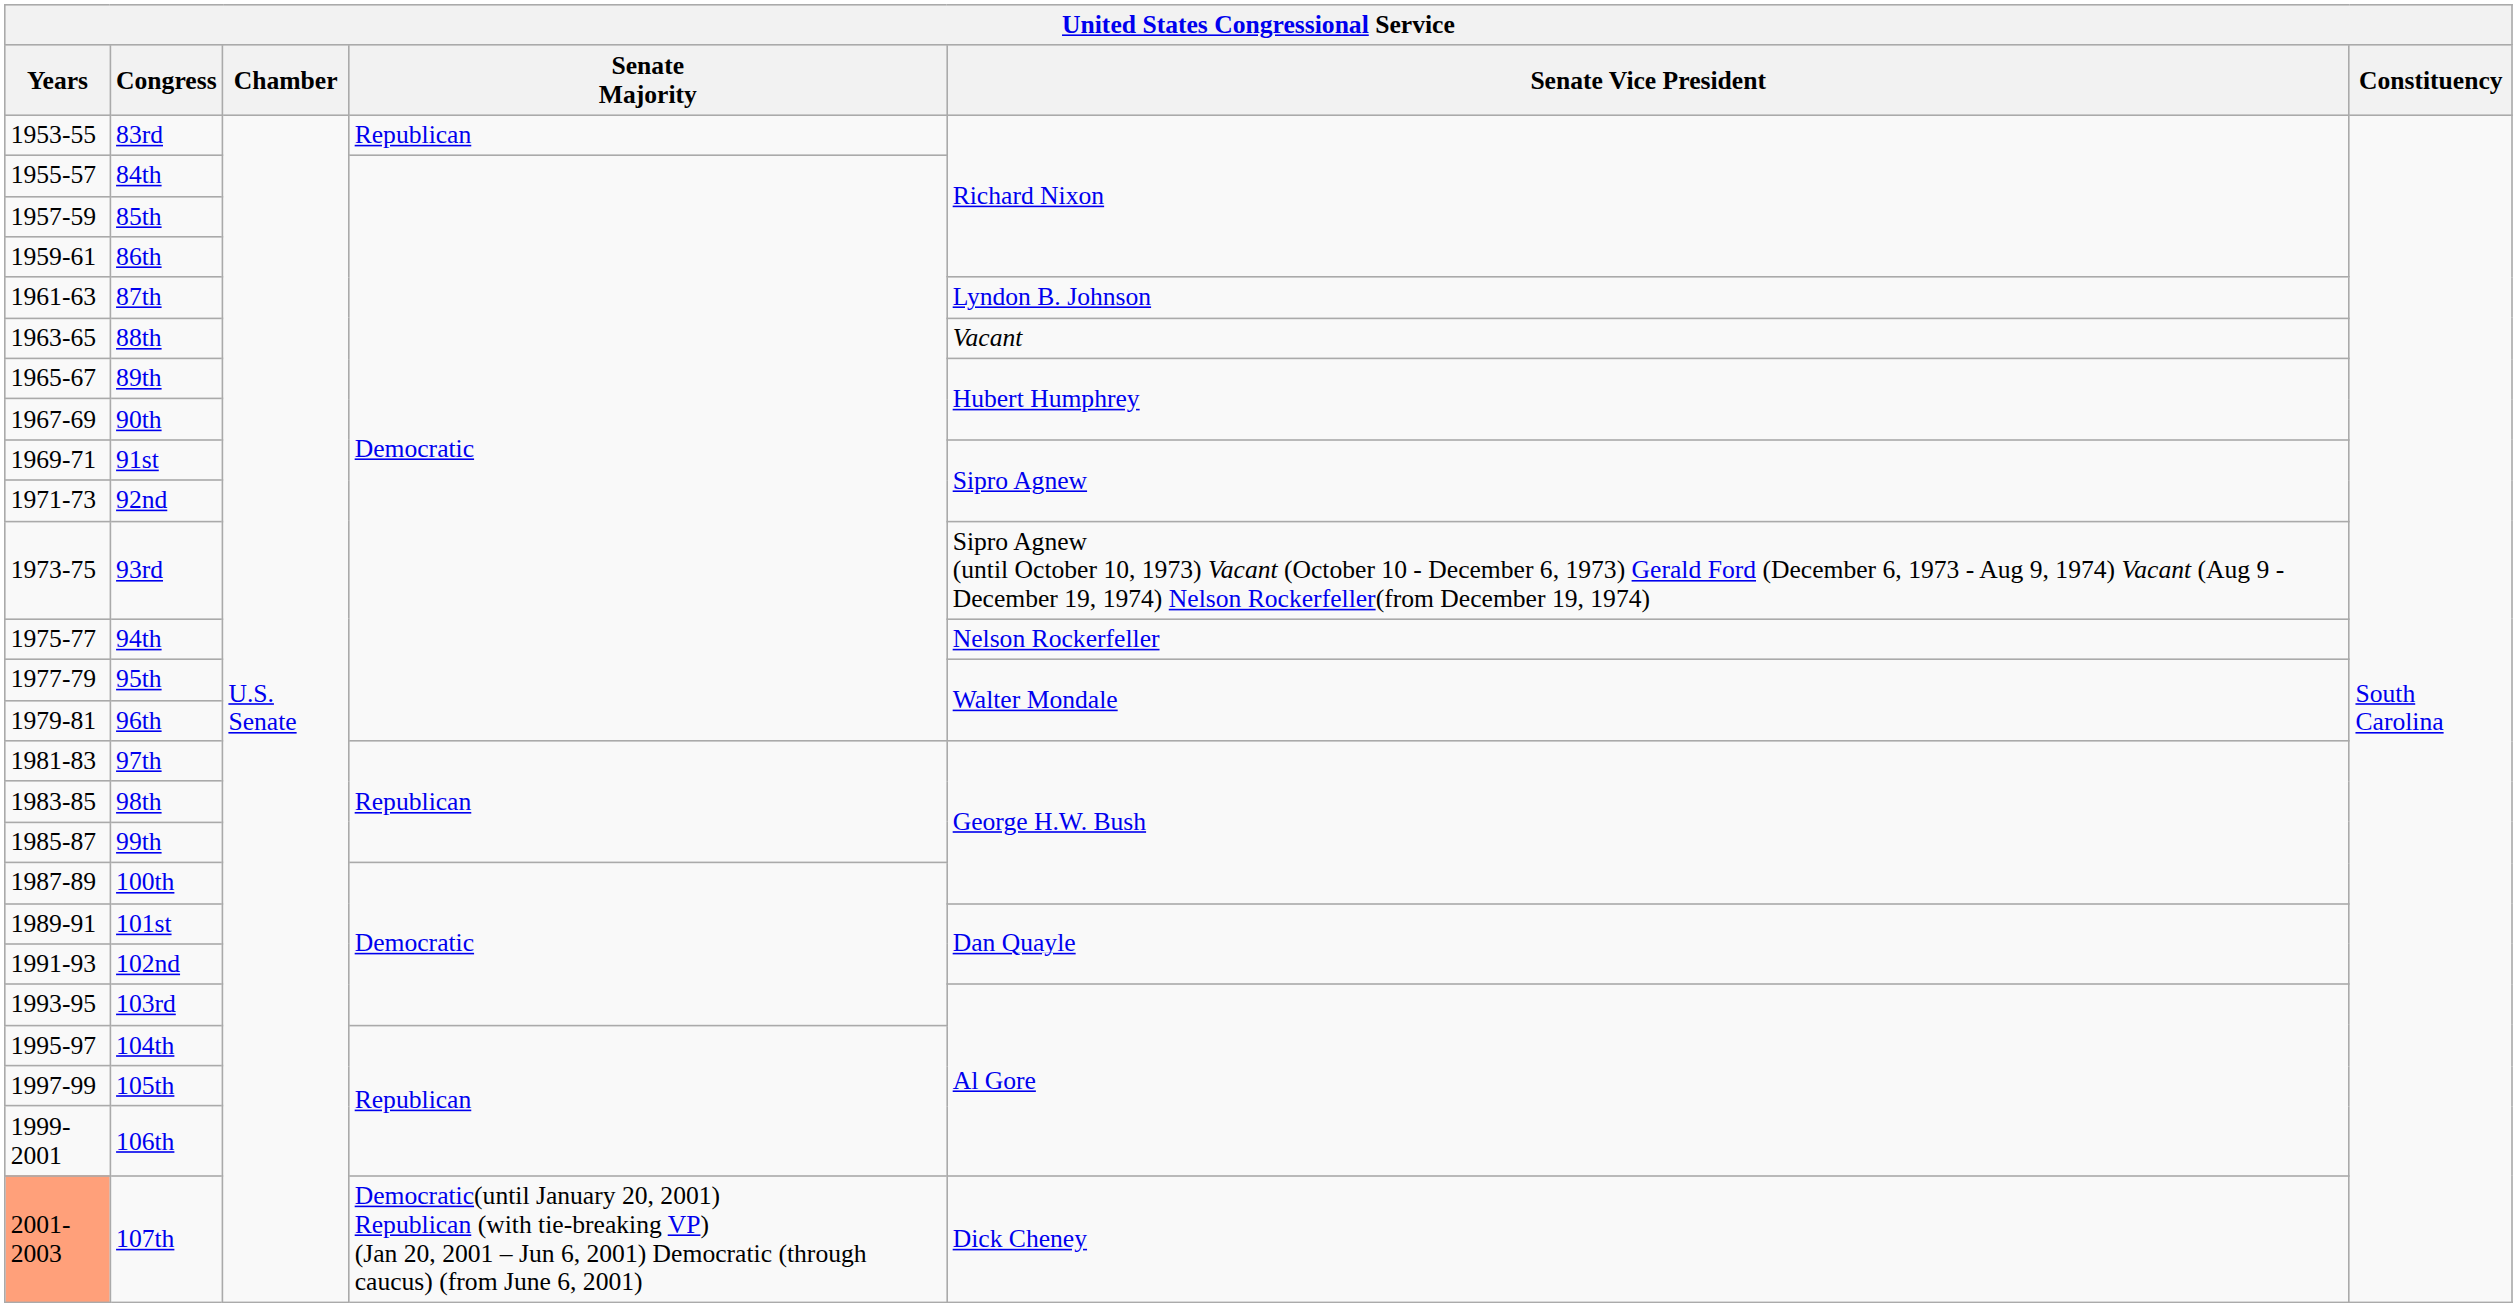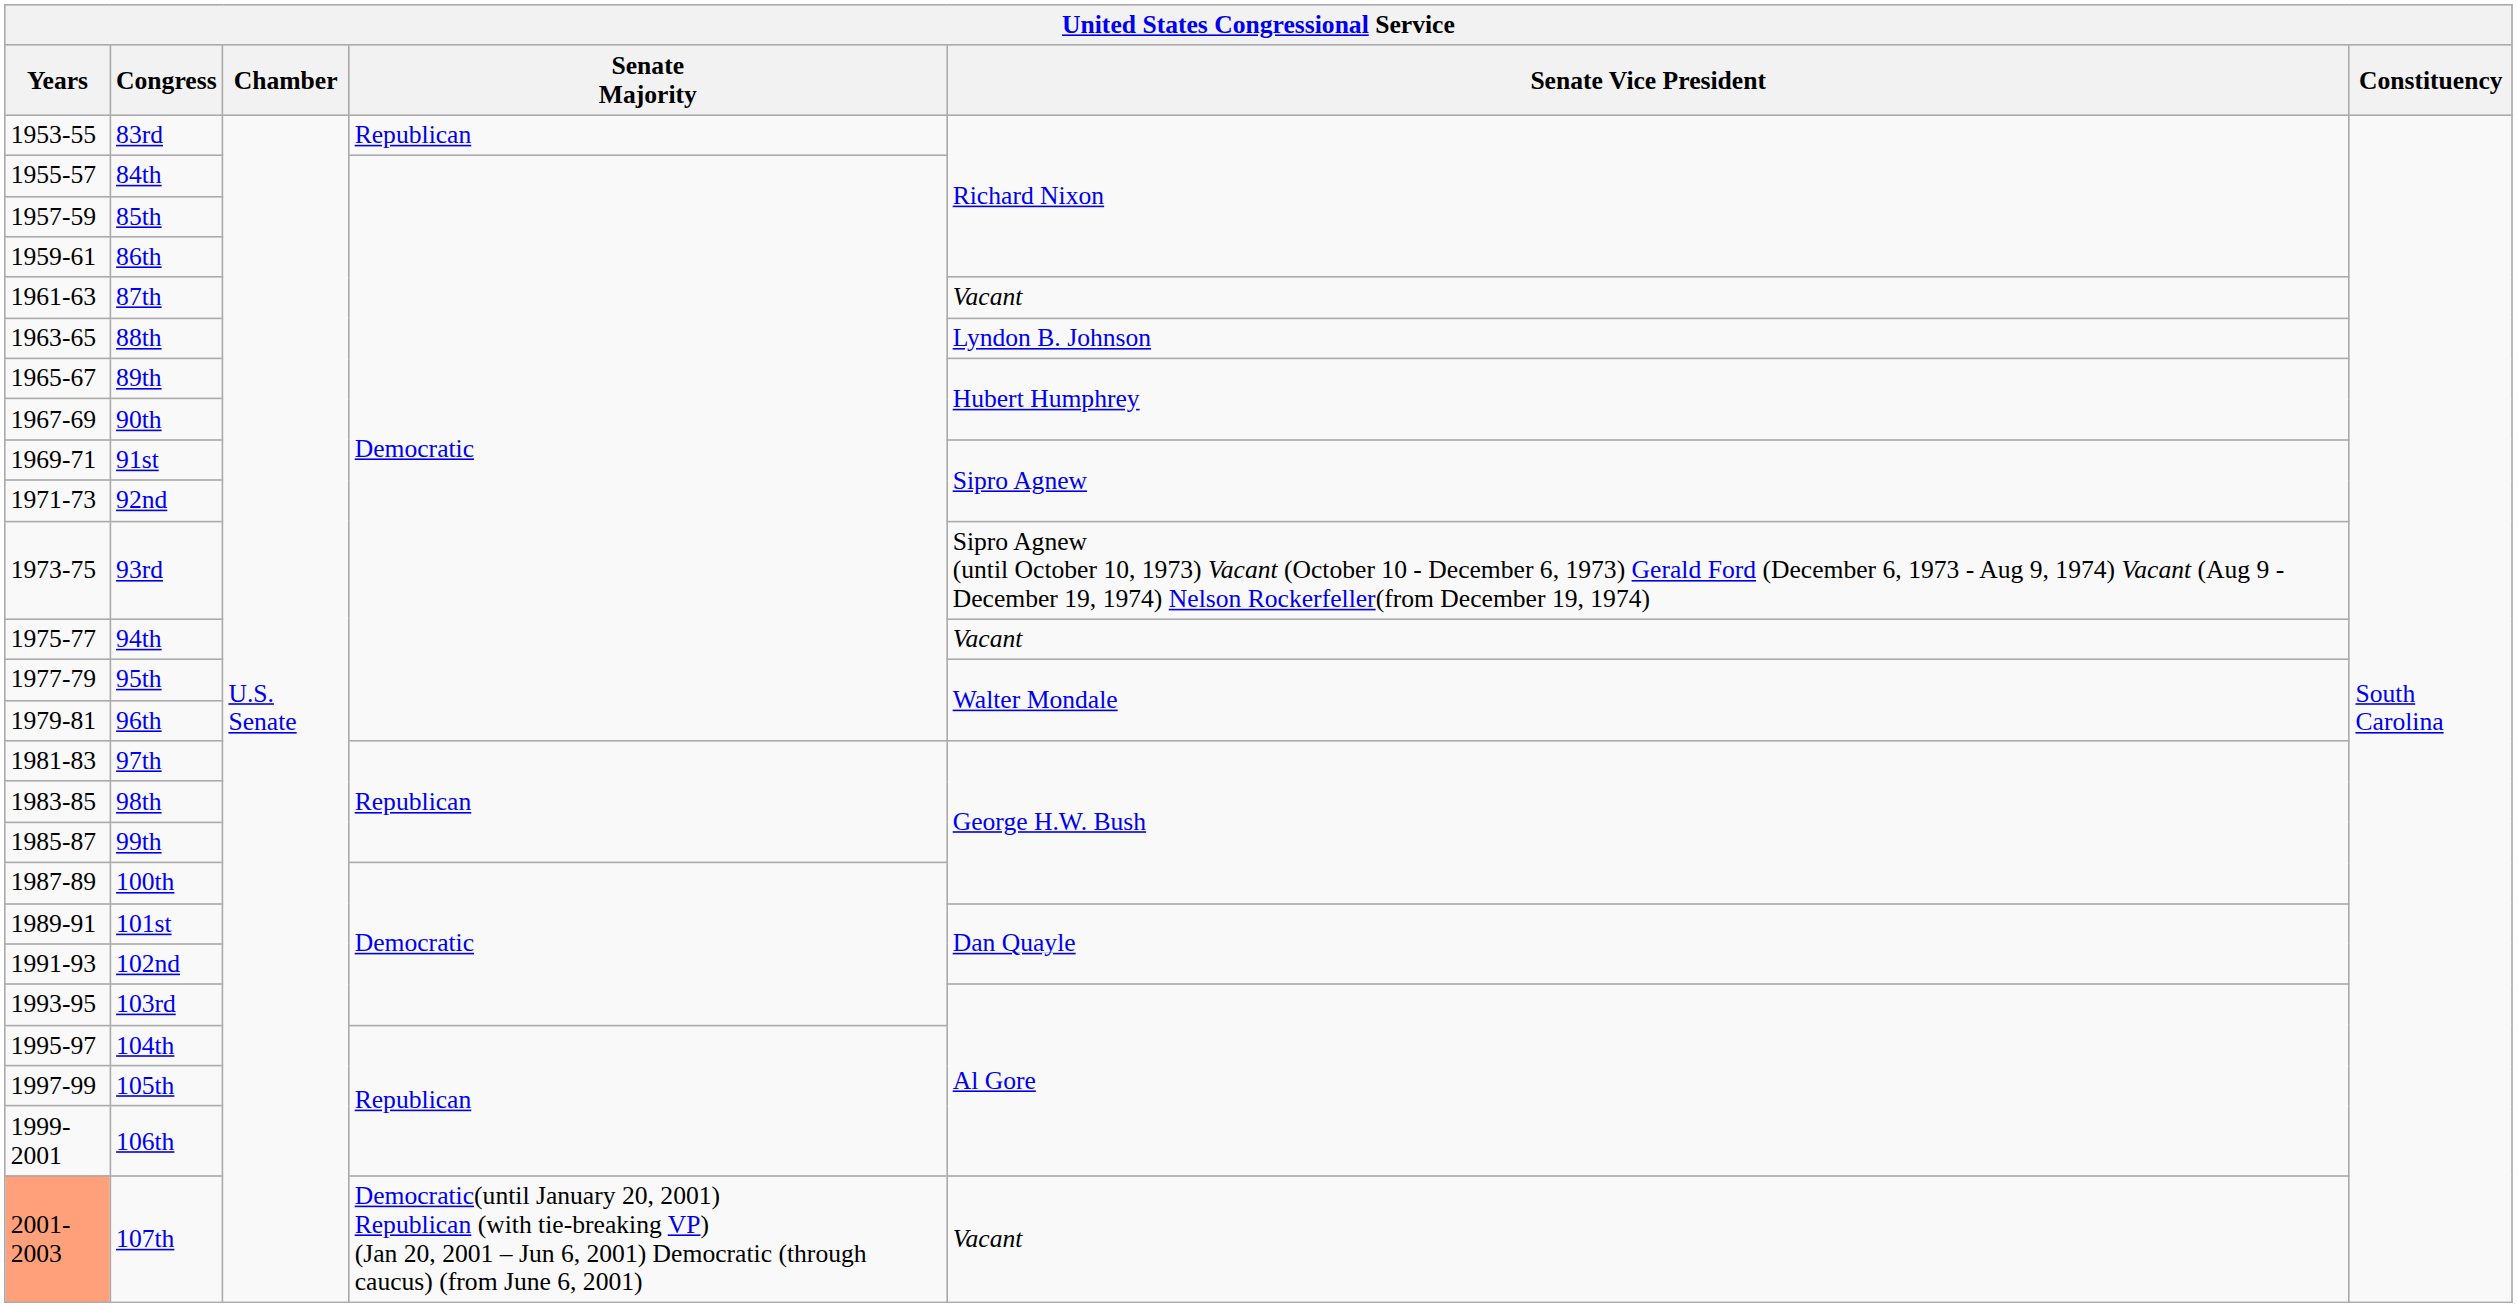(1052, 297) Lyndon B. Johnson -> (988, 297) Vacant
(988, 337) Vacant -> (1052, 337) Lyndon B. Johnson
(1056, 639) Nelson Rockerfeller -> (988, 639) Vacant
(1020, 1238) Dick Cheney -> (988, 1238) Vacant
